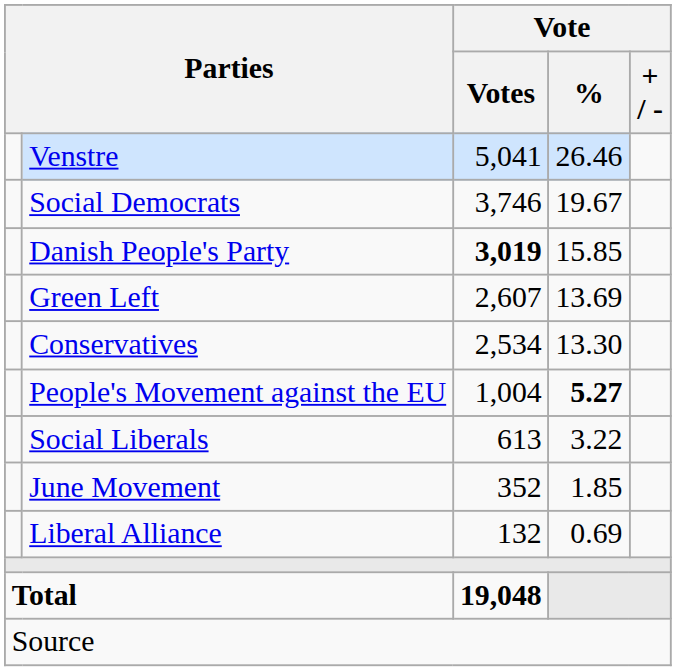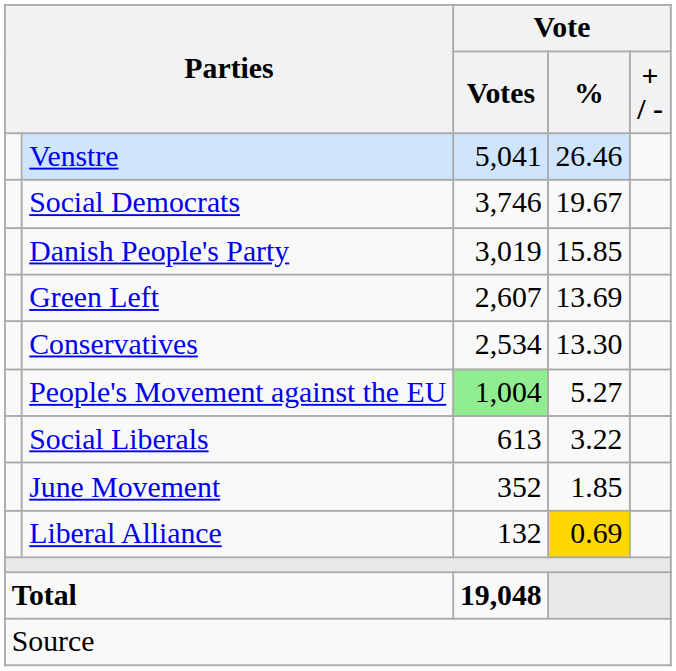(508, 250) bold -> (508, 250) normal
(508, 391) no background -> (508, 391) lightgreen background
(596, 391) bold -> (596, 391) normal
(596, 533) no background -> (596, 533) gold background
